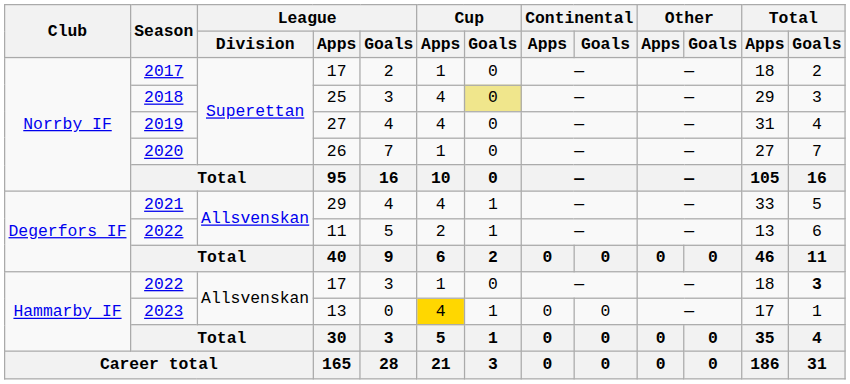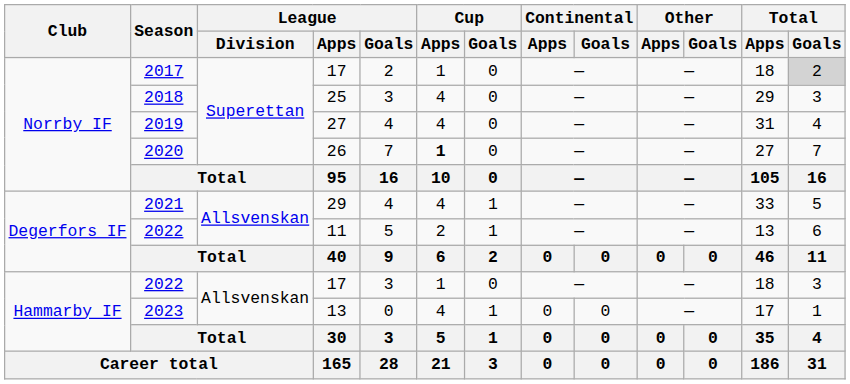(817, 71) no background -> (817, 71) lightgrey background
(493, 98) khaki background -> (493, 98) no background
(441, 151) normal -> (441, 151) bold
(817, 285) bold -> (817, 285) normal
(441, 312) gold background -> (441, 312) no background
